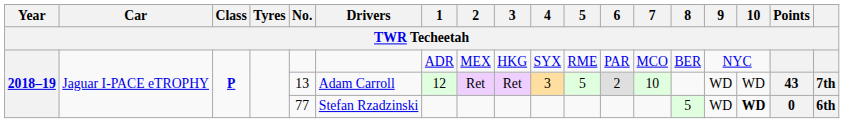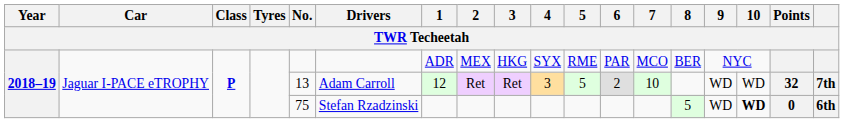(791, 83) 43 -> (791, 83) 32
(302, 106) 77 -> (302, 106) 75
